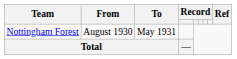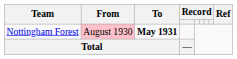(108, 31) no background -> (108, 31) pink background
(157, 31) normal -> (157, 31) bold
